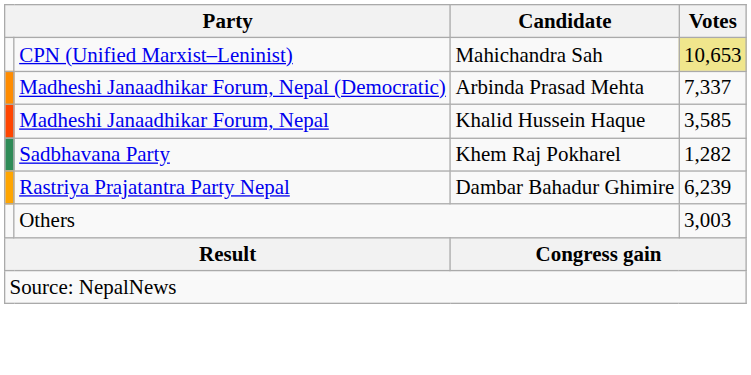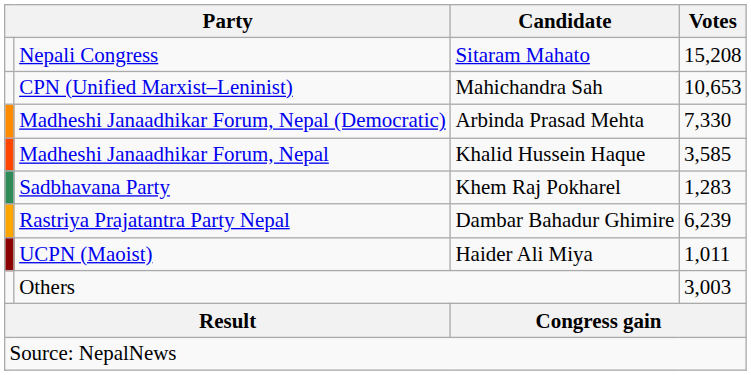+ row: (89, 54)
(713, 54) khaki background -> (713, 87) no background
(708, 87) 7,337 -> (708, 120) 7,330
(708, 154) 1,282 -> (708, 187) 1,283
+ row: (86, 253)
